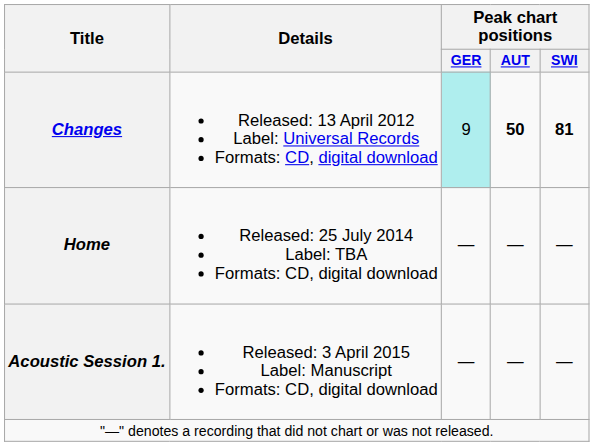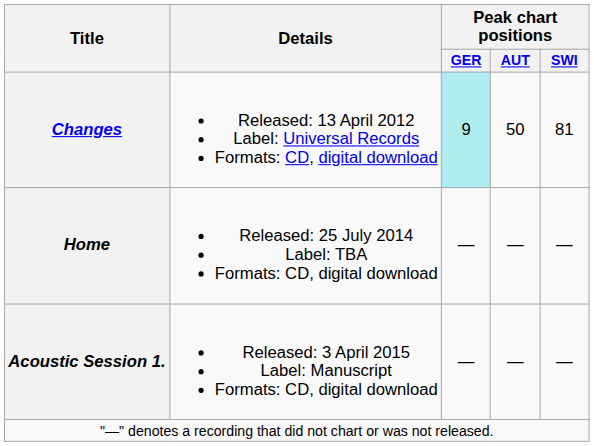(515, 129) bold -> (515, 129) normal
(564, 129) bold -> (564, 129) normal
